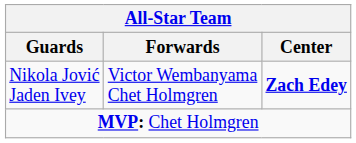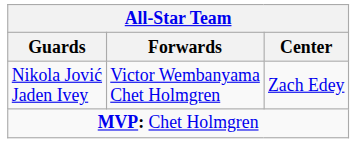(306, 84) bold -> (306, 84) normal
